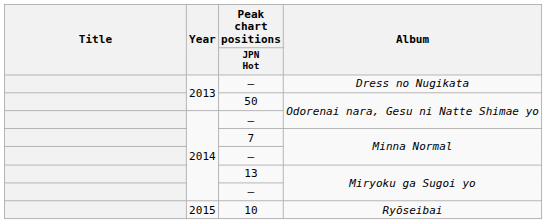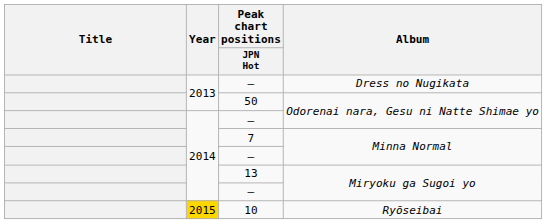(202, 210) no background -> (202, 210) gold background
